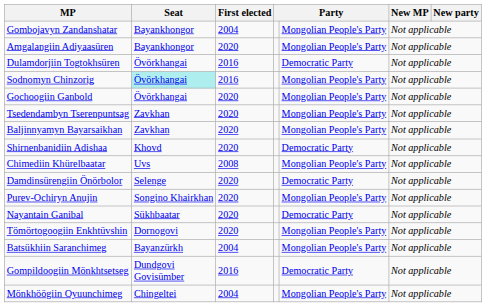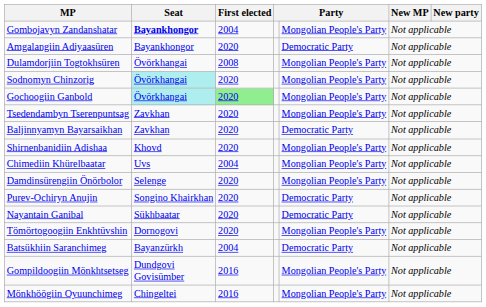(164, 29) normal -> (166, 29) bold
(334, 46) Mongolian People's Party -> (317, 46) Democratic Party
(228, 63) 2016 -> (228, 63) 2008
(317, 63) Democratic Party -> (334, 63) Mongolian People's Party
(228, 80) 2016 -> (228, 80) 2020
(160, 97) no background -> (160, 97) paleturquoise background
(228, 97) no background -> (228, 97) lightgreen background
(334, 130) Mongolian People's Party -> (317, 130) Democratic Party
(317, 147) Democratic Party -> (334, 147) Mongolian People's Party
(228, 164) 2008 -> (228, 164) 2004
(317, 181) Democratic Party -> (334, 181) Mongolian People's Party
(334, 197) Mongolian People's Party -> (317, 197) Democratic Party
(334, 248) Mongolian People's Party -> (317, 248) Democratic Party
(317, 270) Democratic Party -> (334, 270) Mongolian People's Party
(228, 293) 2004 -> (228, 293) 2016
